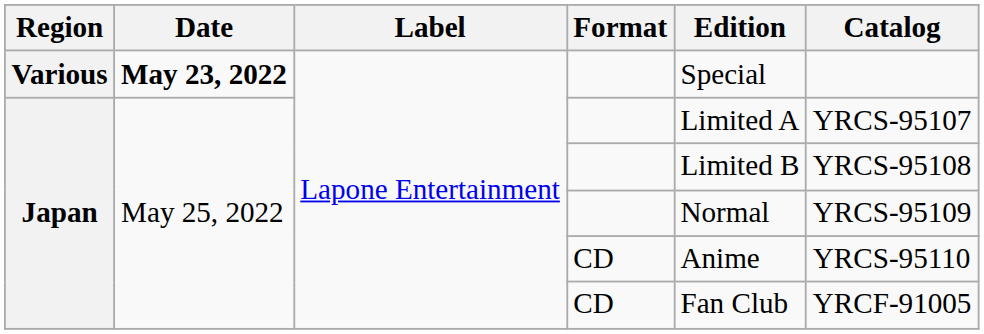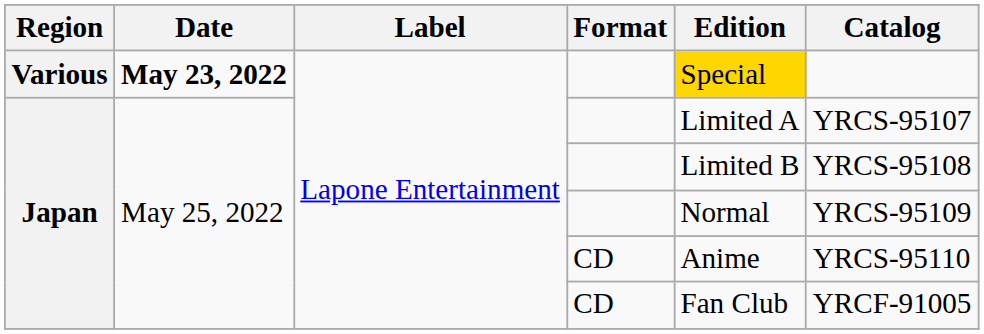(723, 73) no background -> (723, 73) gold background
